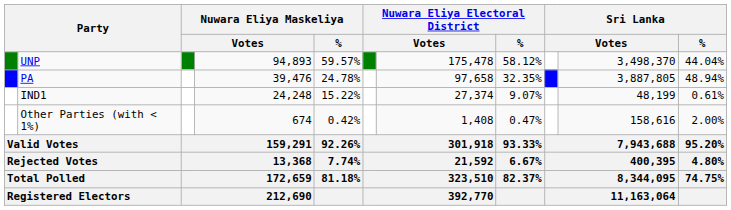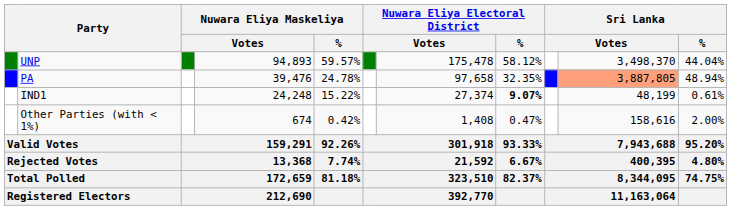(646, 78) no background -> (646, 78) lightsalmon background
(526, 96) normal -> (526, 96) bold
